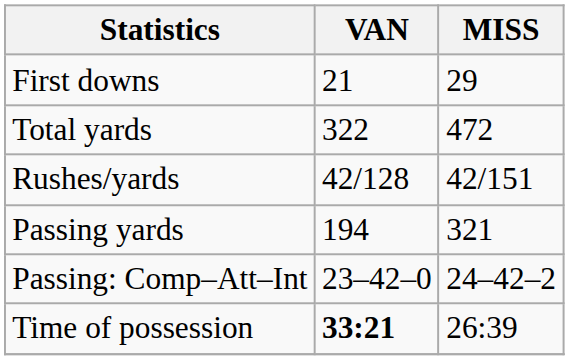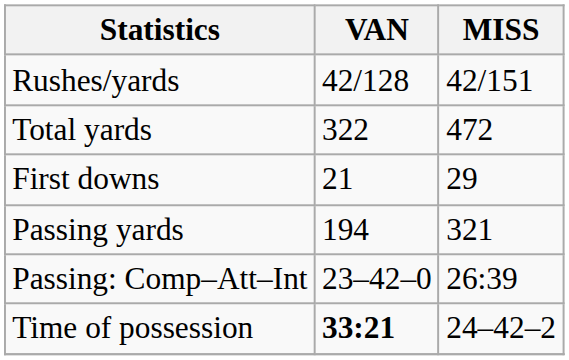rows swapped: (86, 79) <-> (96, 178)
(501, 278) 24–42–2 -> (482, 278) 26:39
(482, 328) 26:39 -> (501, 328) 24–42–2
